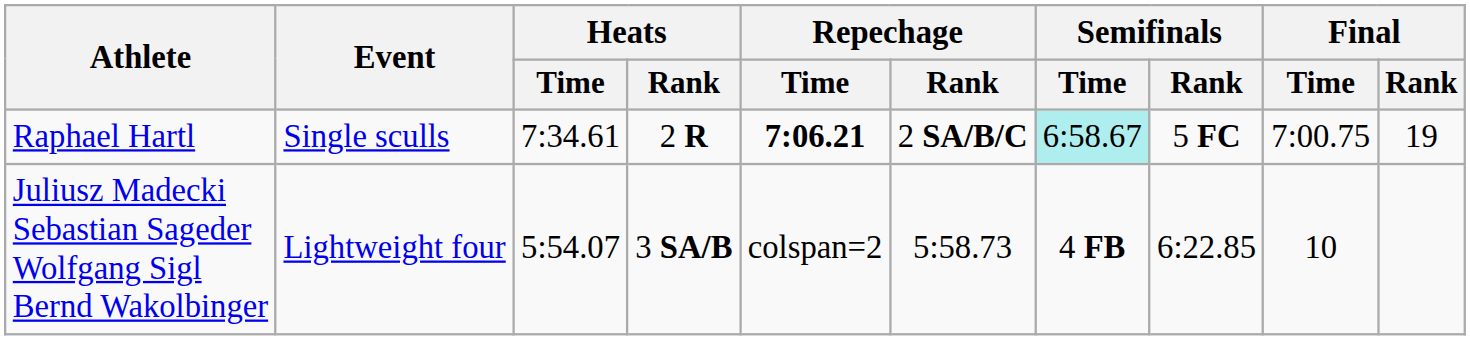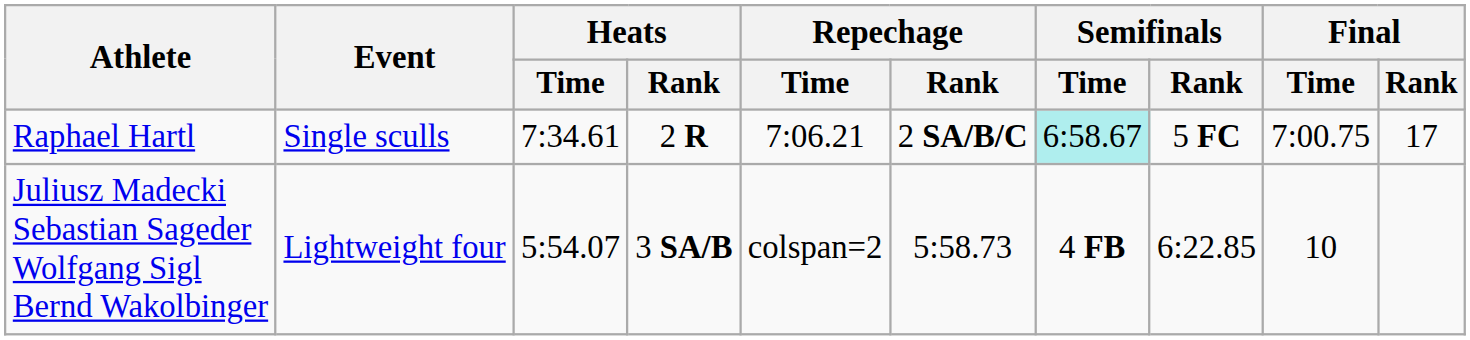(815, 136) bold -> (815, 136) normal
(1421, 136) 19 -> (1421, 136) 17
